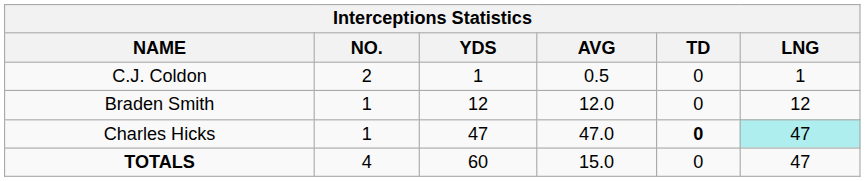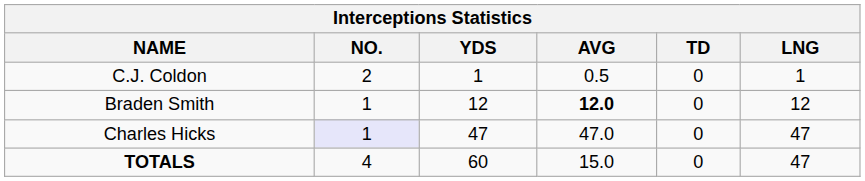(597, 104) normal -> (597, 104) bold
(367, 133) no background -> (367, 133) lavender background
(698, 133) bold -> (698, 133) normal
(800, 133) paleturquoise background -> (800, 133) no background
